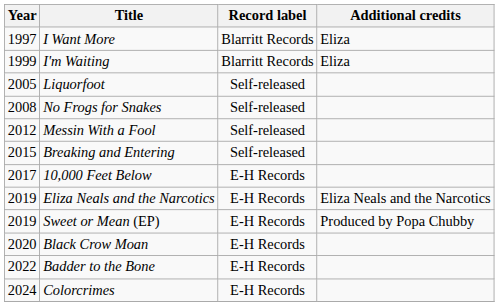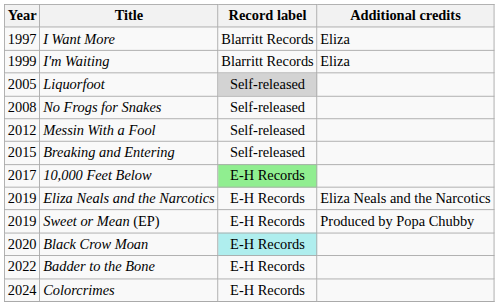(267, 84) no background -> (267, 84) lightgrey background
(267, 175) no background -> (267, 175) lightgreen background
(267, 244) no background -> (267, 244) paleturquoise background
